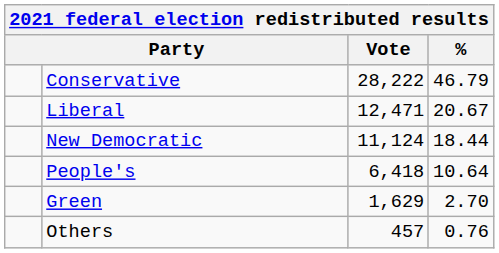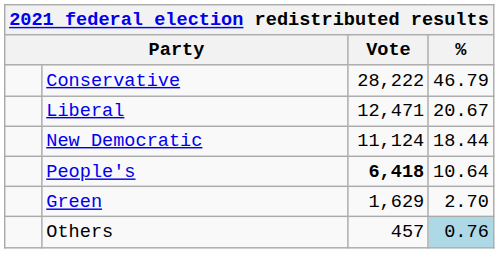(396, 171) normal -> (396, 171) bold
(467, 232) no background -> (467, 232) lightblue background
